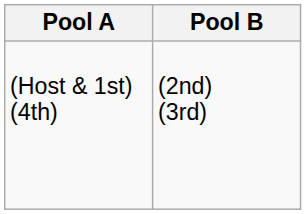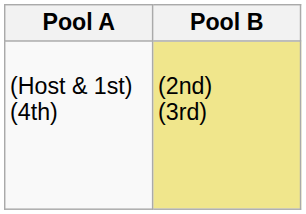(185, 98) no background -> (185, 98) khaki background
